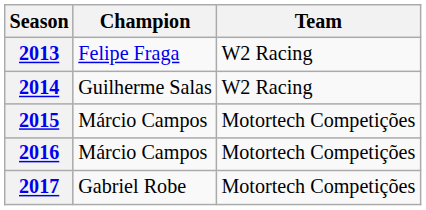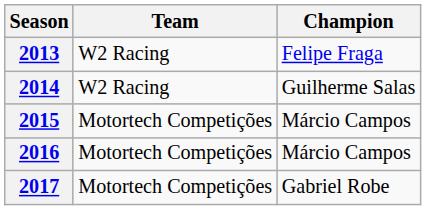columns swapped: (145, 20) <-> (318, 20)
